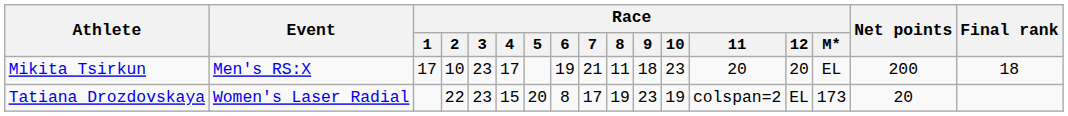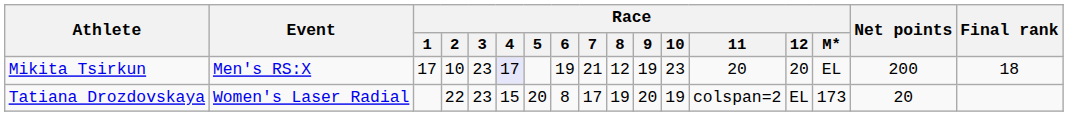(510, 70) no background -> (510, 70) lavender background
(620, 70) 11 -> (620, 70) 12
(648, 70) 18 -> (648, 70) 19
(648, 98) 23 -> (648, 98) 20
